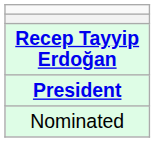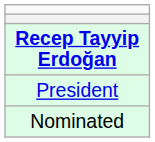(77, 91) bold -> (77, 91) normal
